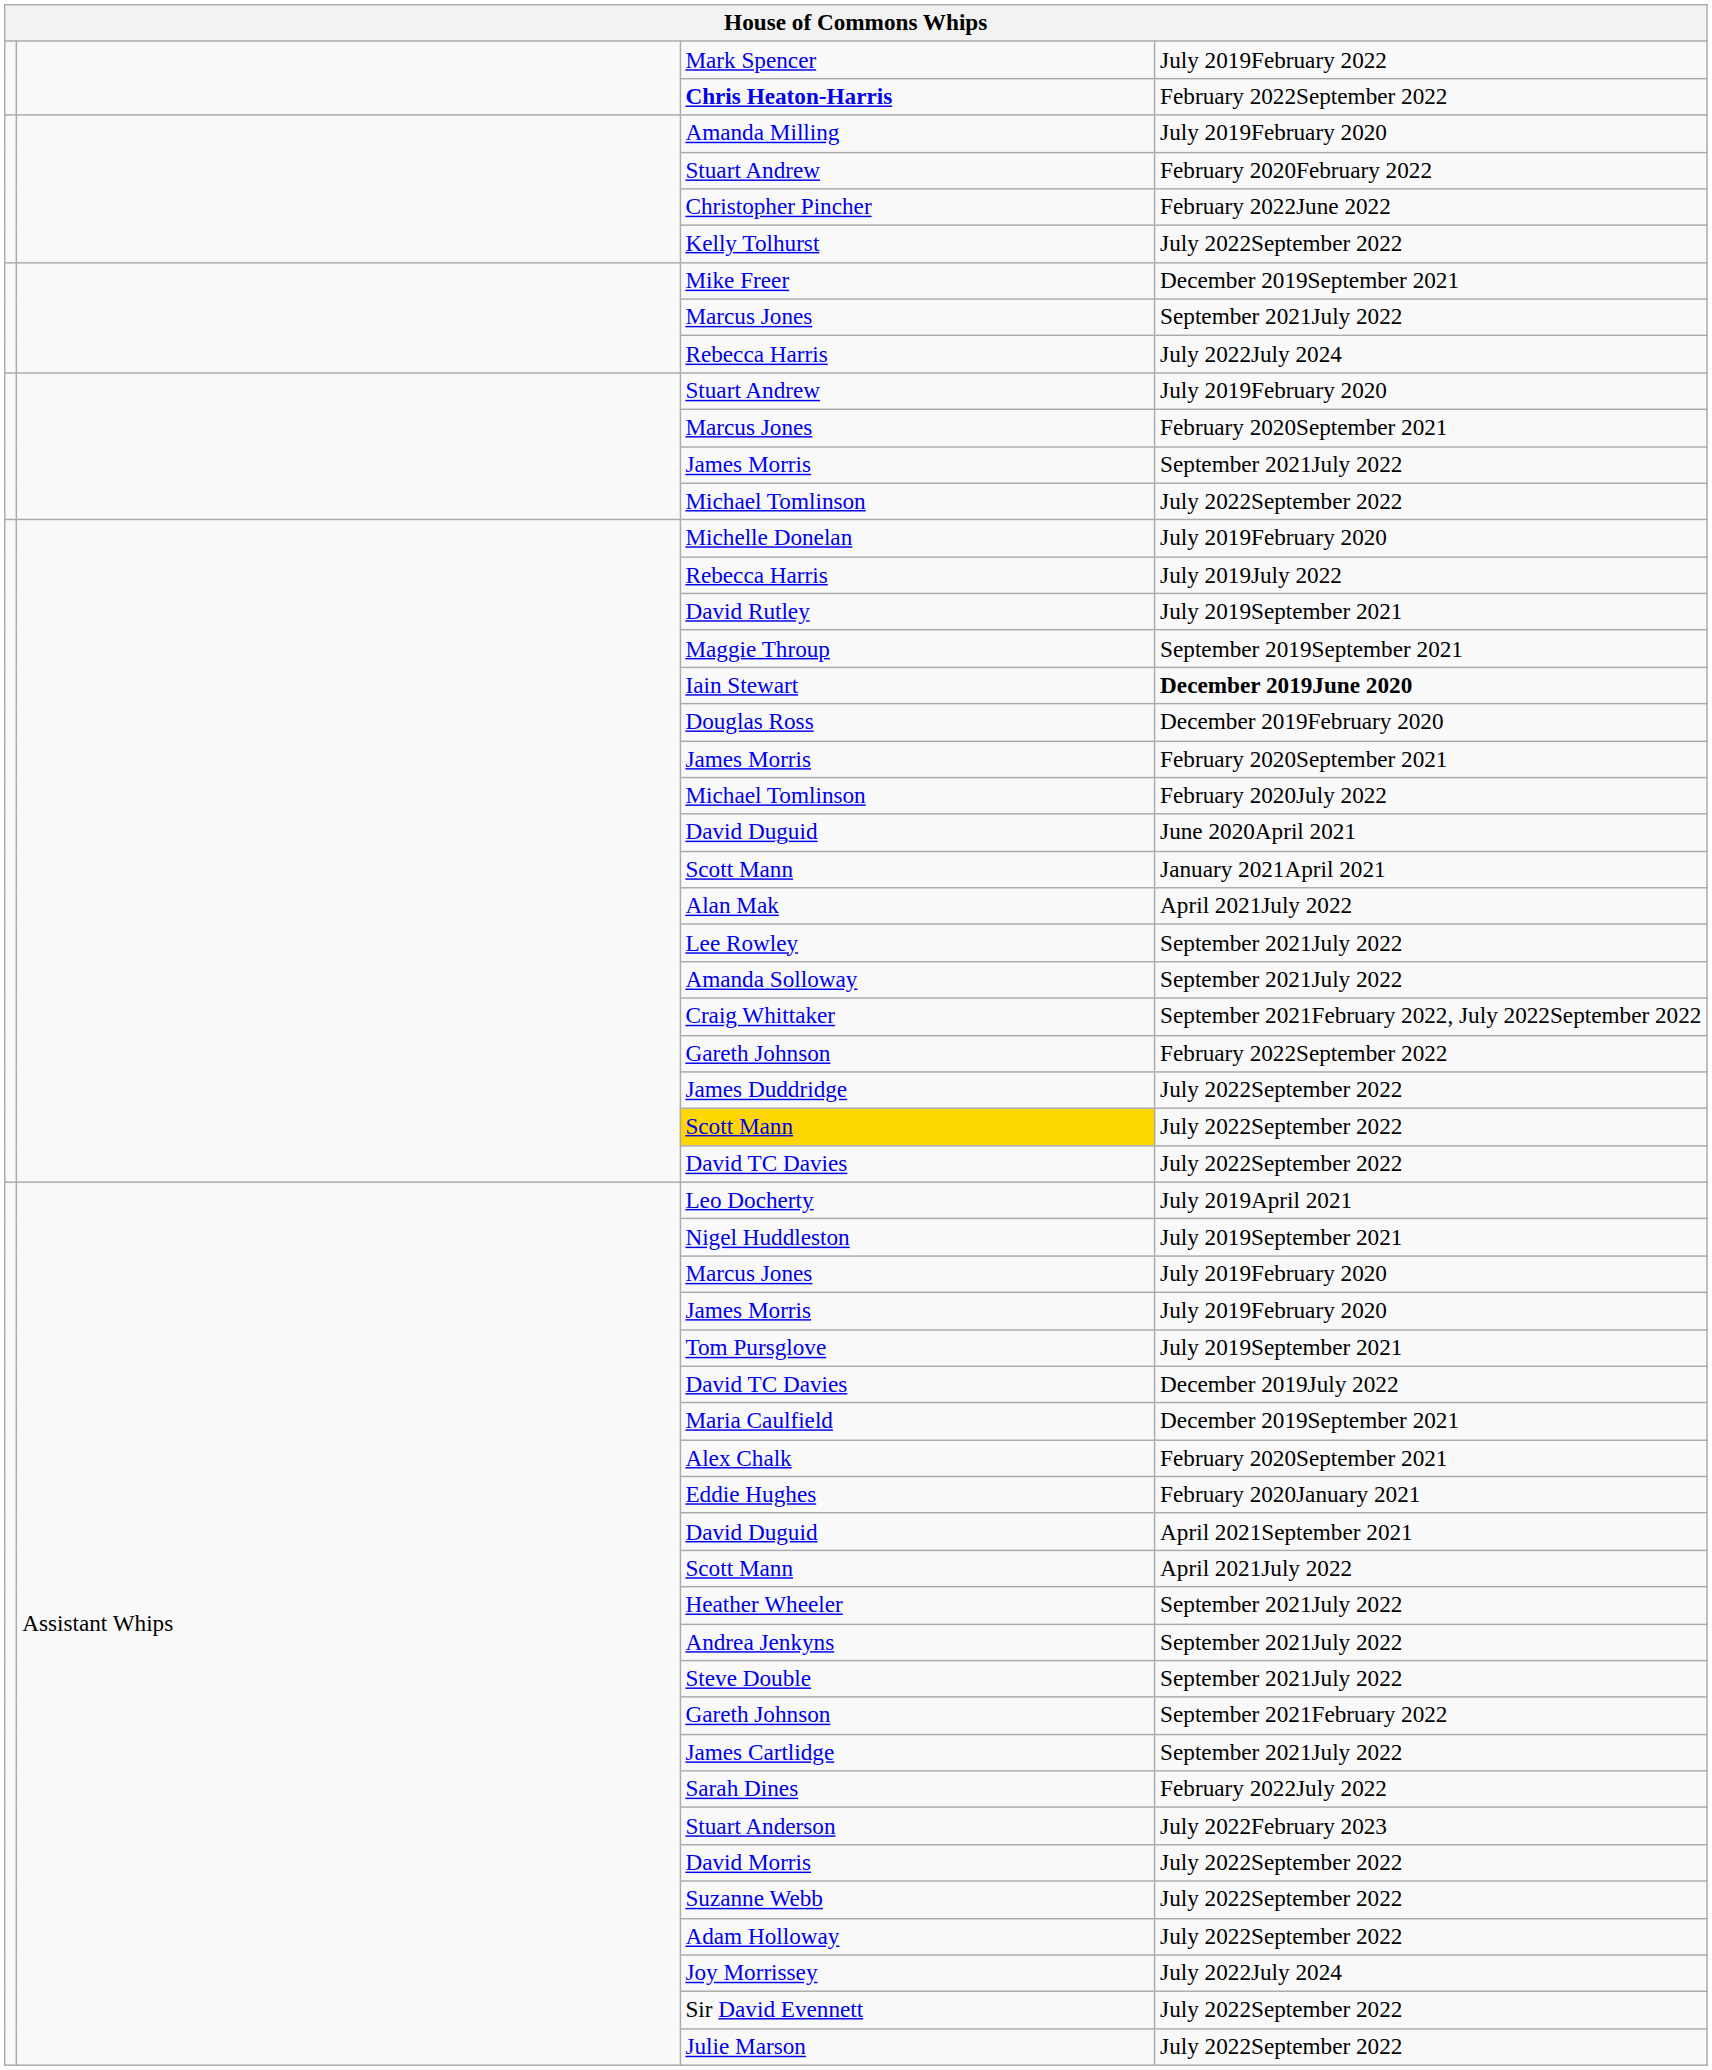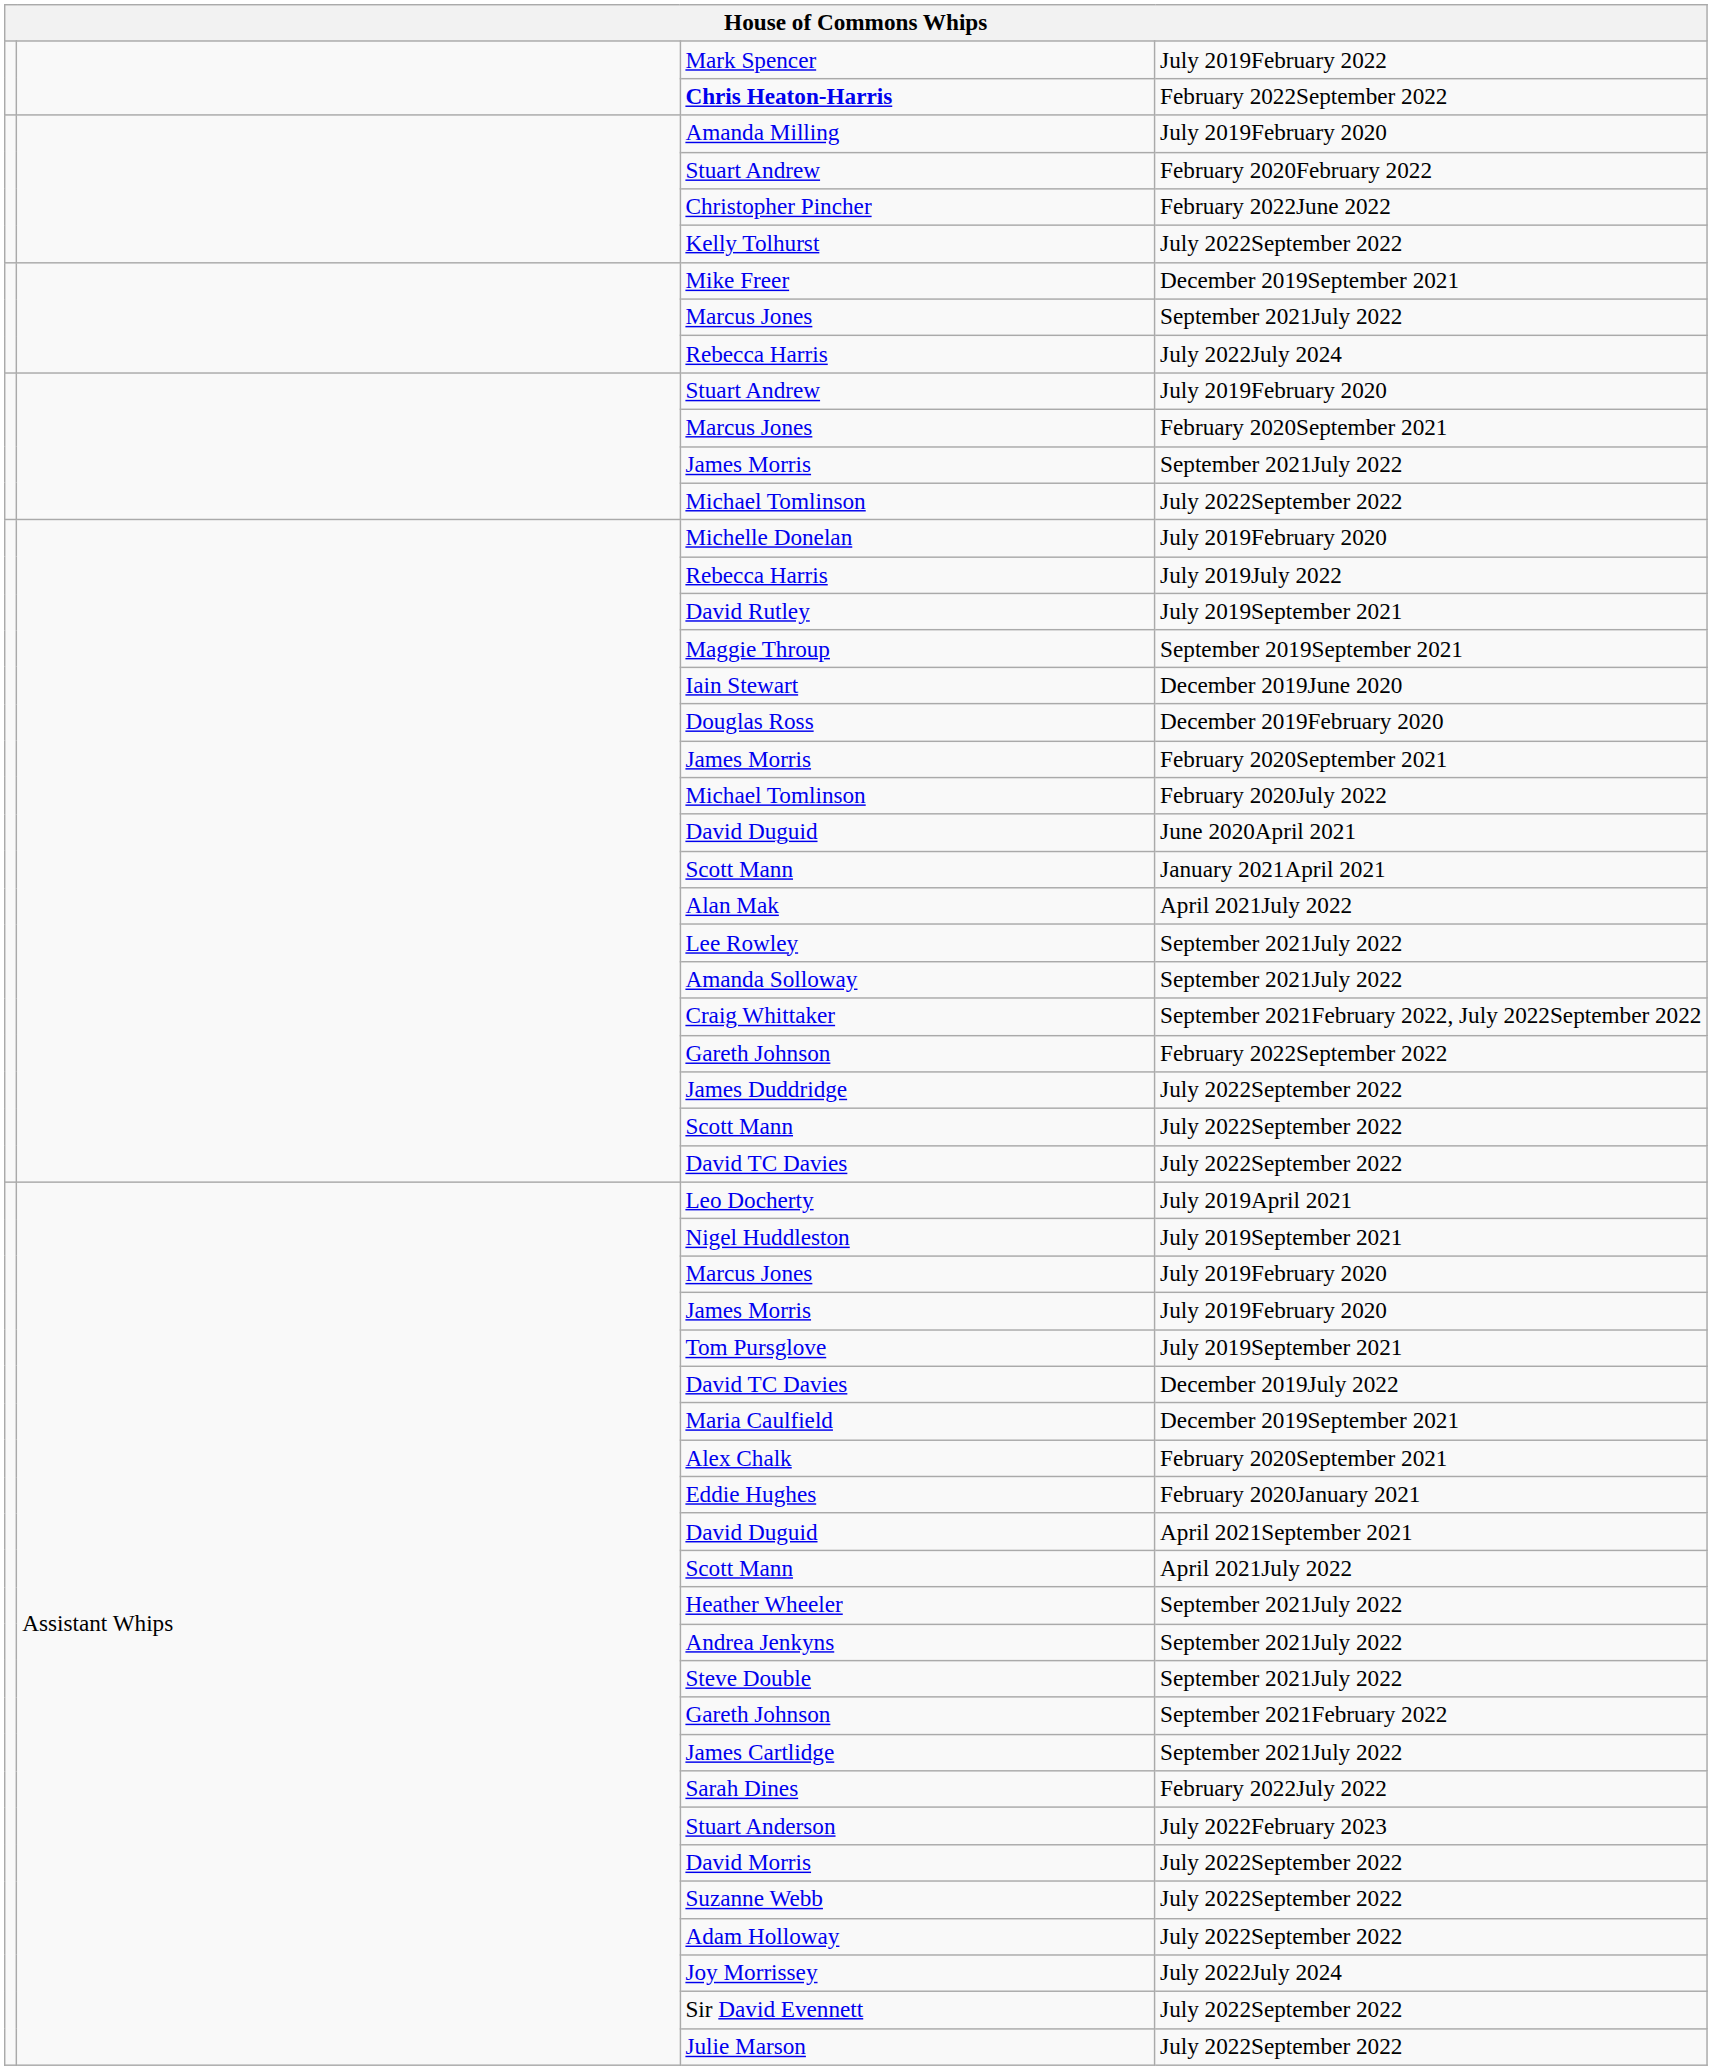(1286, 685) bold -> (1281, 685) normal
(739, 1126) gold background -> (739, 1126) no background
